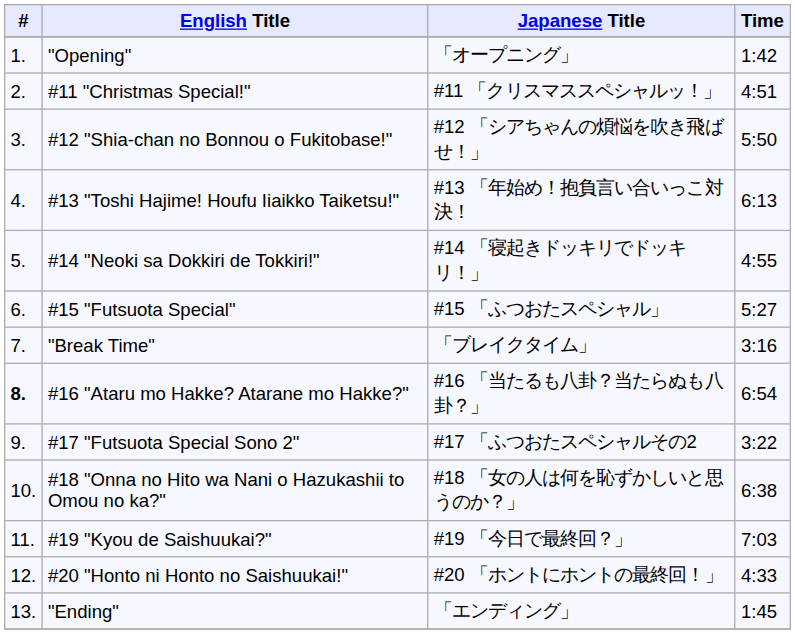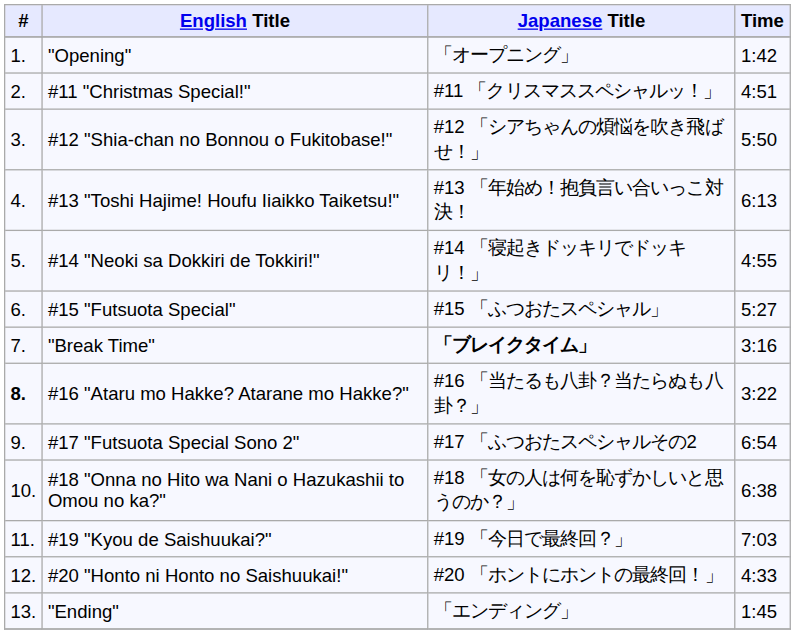(515, 345) normal -> (515, 345) bold
(759, 394) 6:54 -> (759, 394) 3:22
(759, 442) 3:22 -> (759, 442) 6:54
